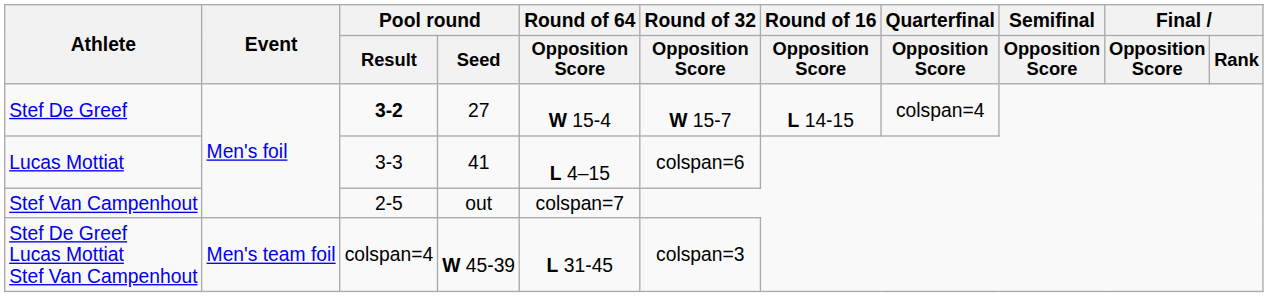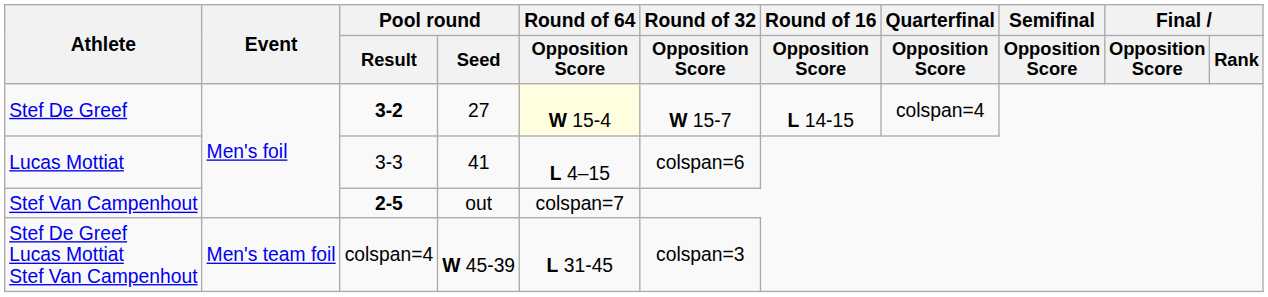(580, 121) no background -> (580, 121) lightyellow background
(389, 204) normal -> (389, 204) bold
